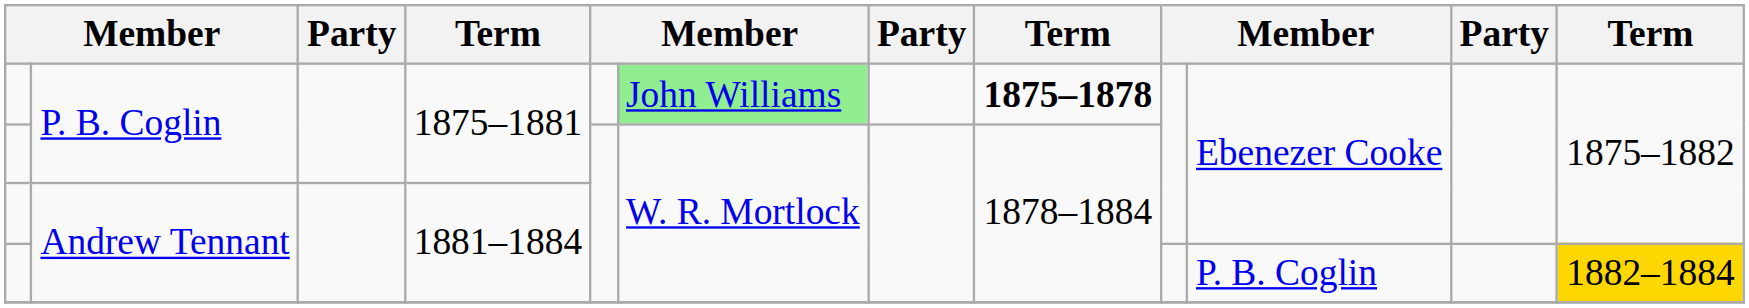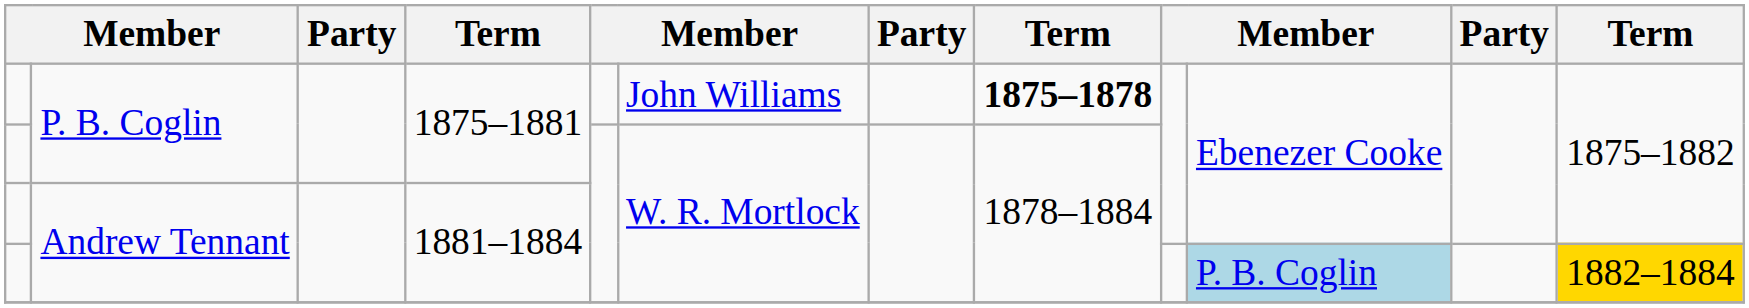(734, 93) lightgreen background -> (734, 93) no background
(1286, 271) no background -> (1286, 271) lightblue background
